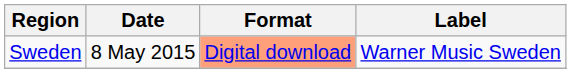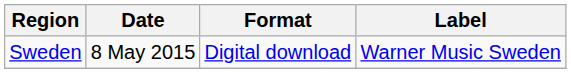(278, 52) lightsalmon background -> (278, 52) no background
